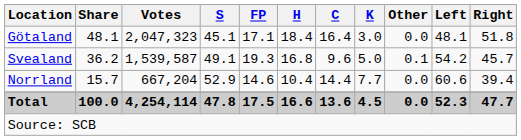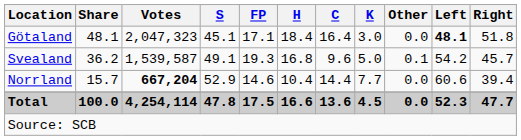(451, 37) normal -> (451, 37) bold
(169, 81) normal -> (169, 81) bold
